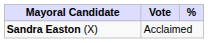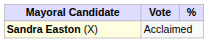(52, 29) no background -> (52, 29) lightyellow background
